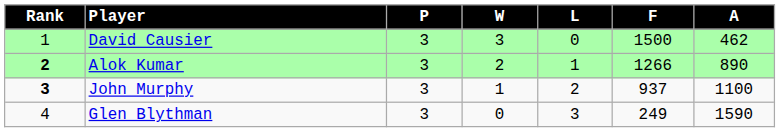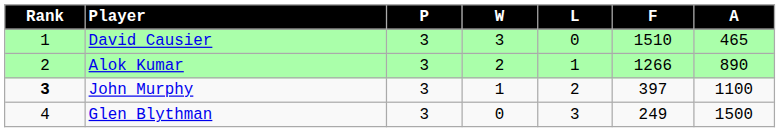(653, 41) 1500 -> (653, 41) 1510
(734, 41) 462 -> (734, 41) 465
(45, 66) bold -> (45, 66) normal
(653, 90) 937 -> (653, 90) 397
(734, 114) 1590 -> (734, 114) 1500
